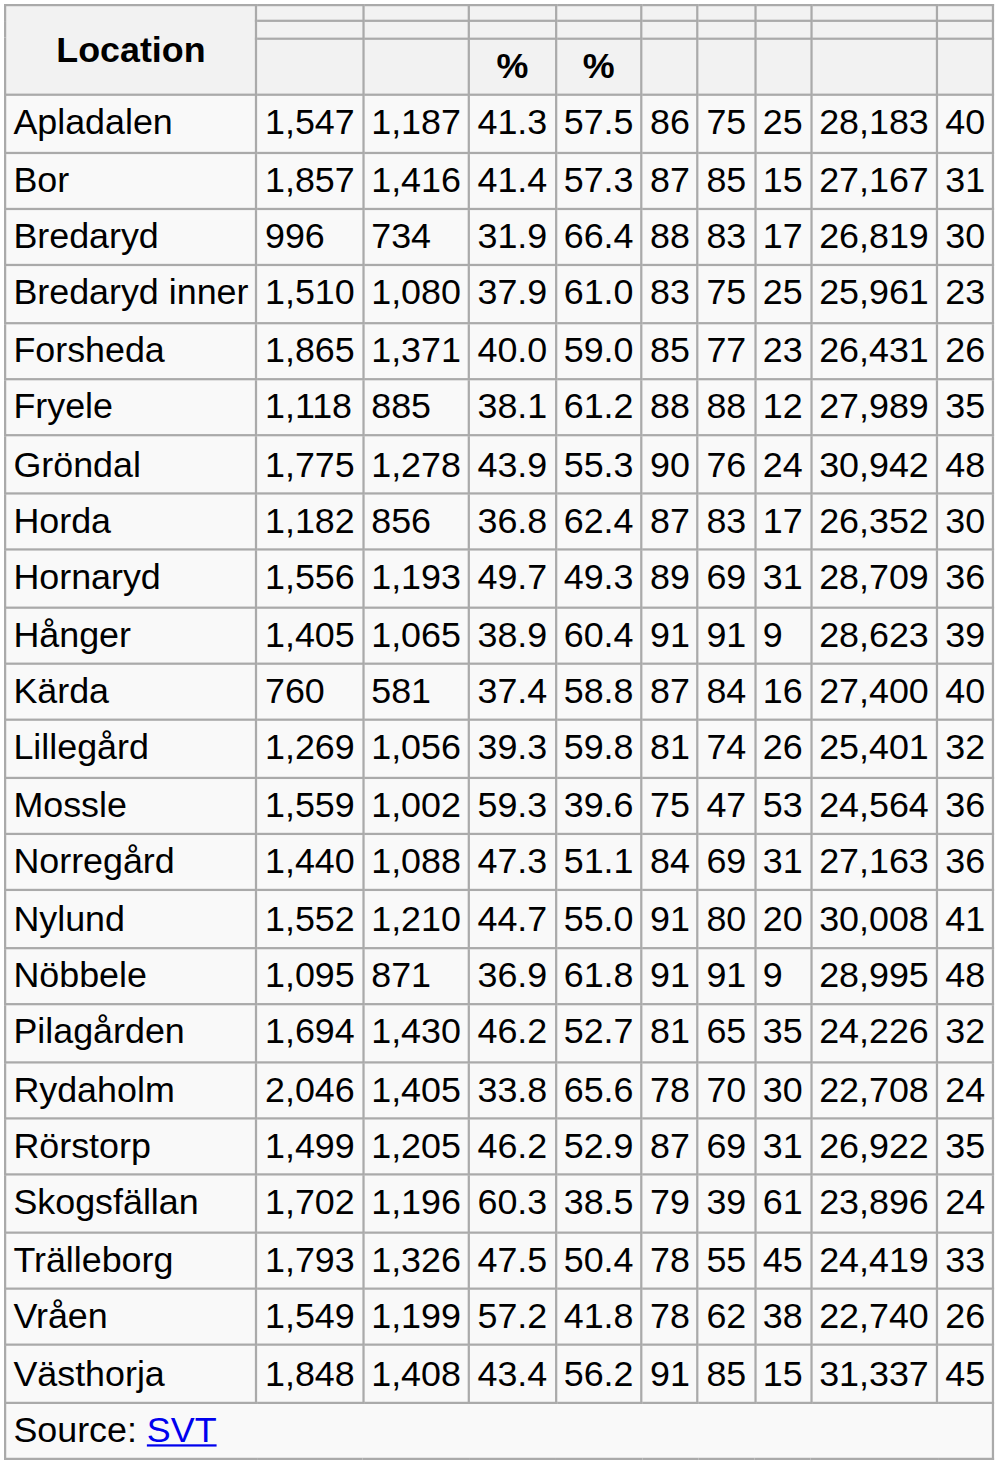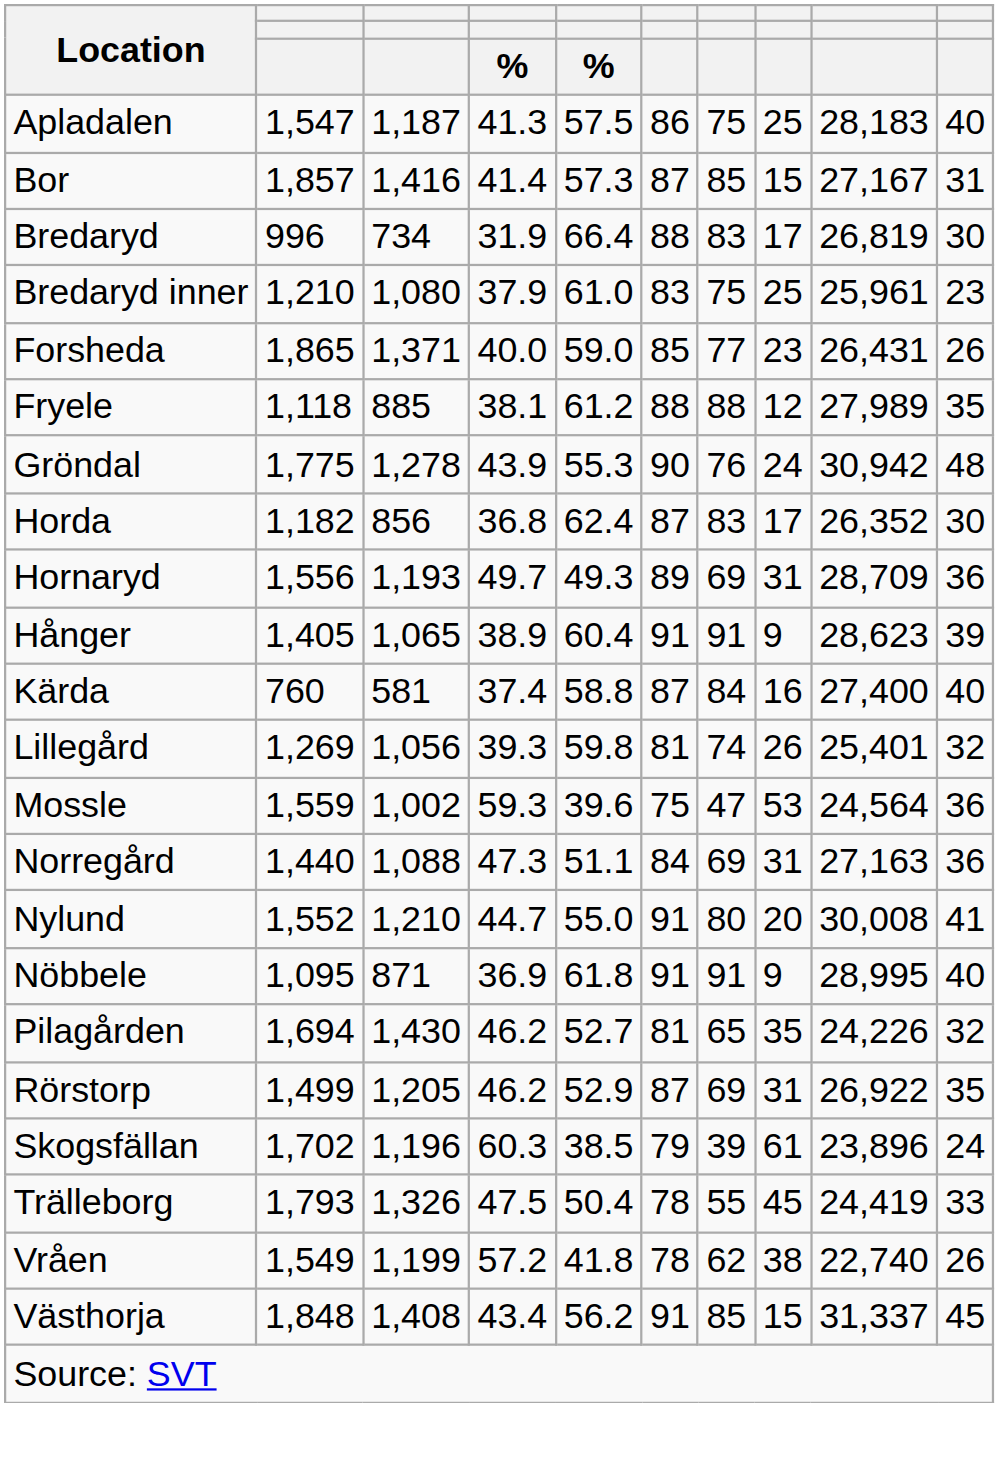(310, 293) 1,510 -> (310, 293) 1,210
(965, 975) 48 -> (965, 975) 40
- row: (94, 1089)
